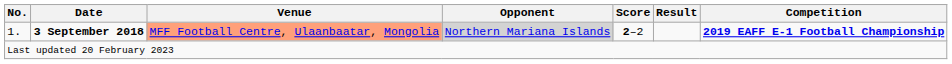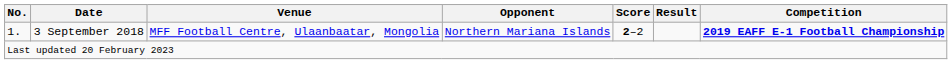(89, 32) bold -> (89, 32) normal
(294, 32) lightsalmon background -> (294, 32) no background
(528, 32) lightgrey background -> (528, 32) no background
